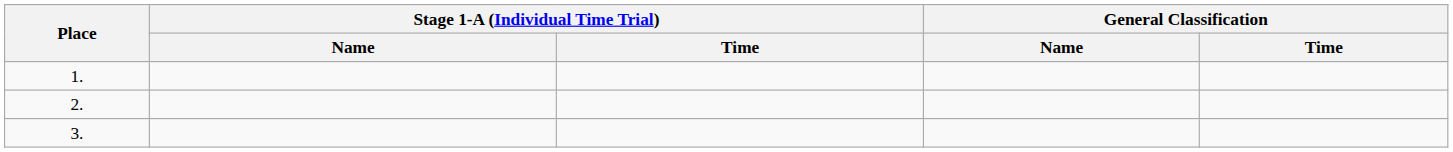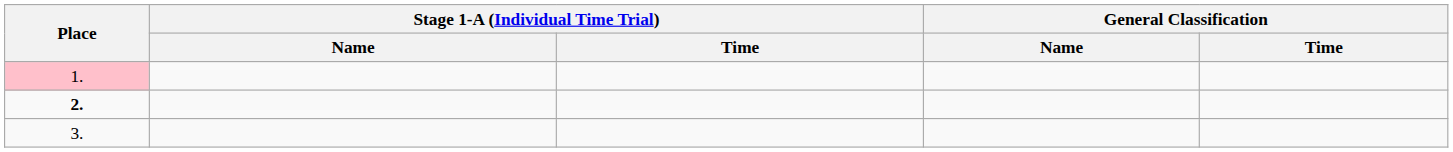(77, 76) no background -> (77, 76) pink background
(77, 104) normal -> (77, 104) bold
